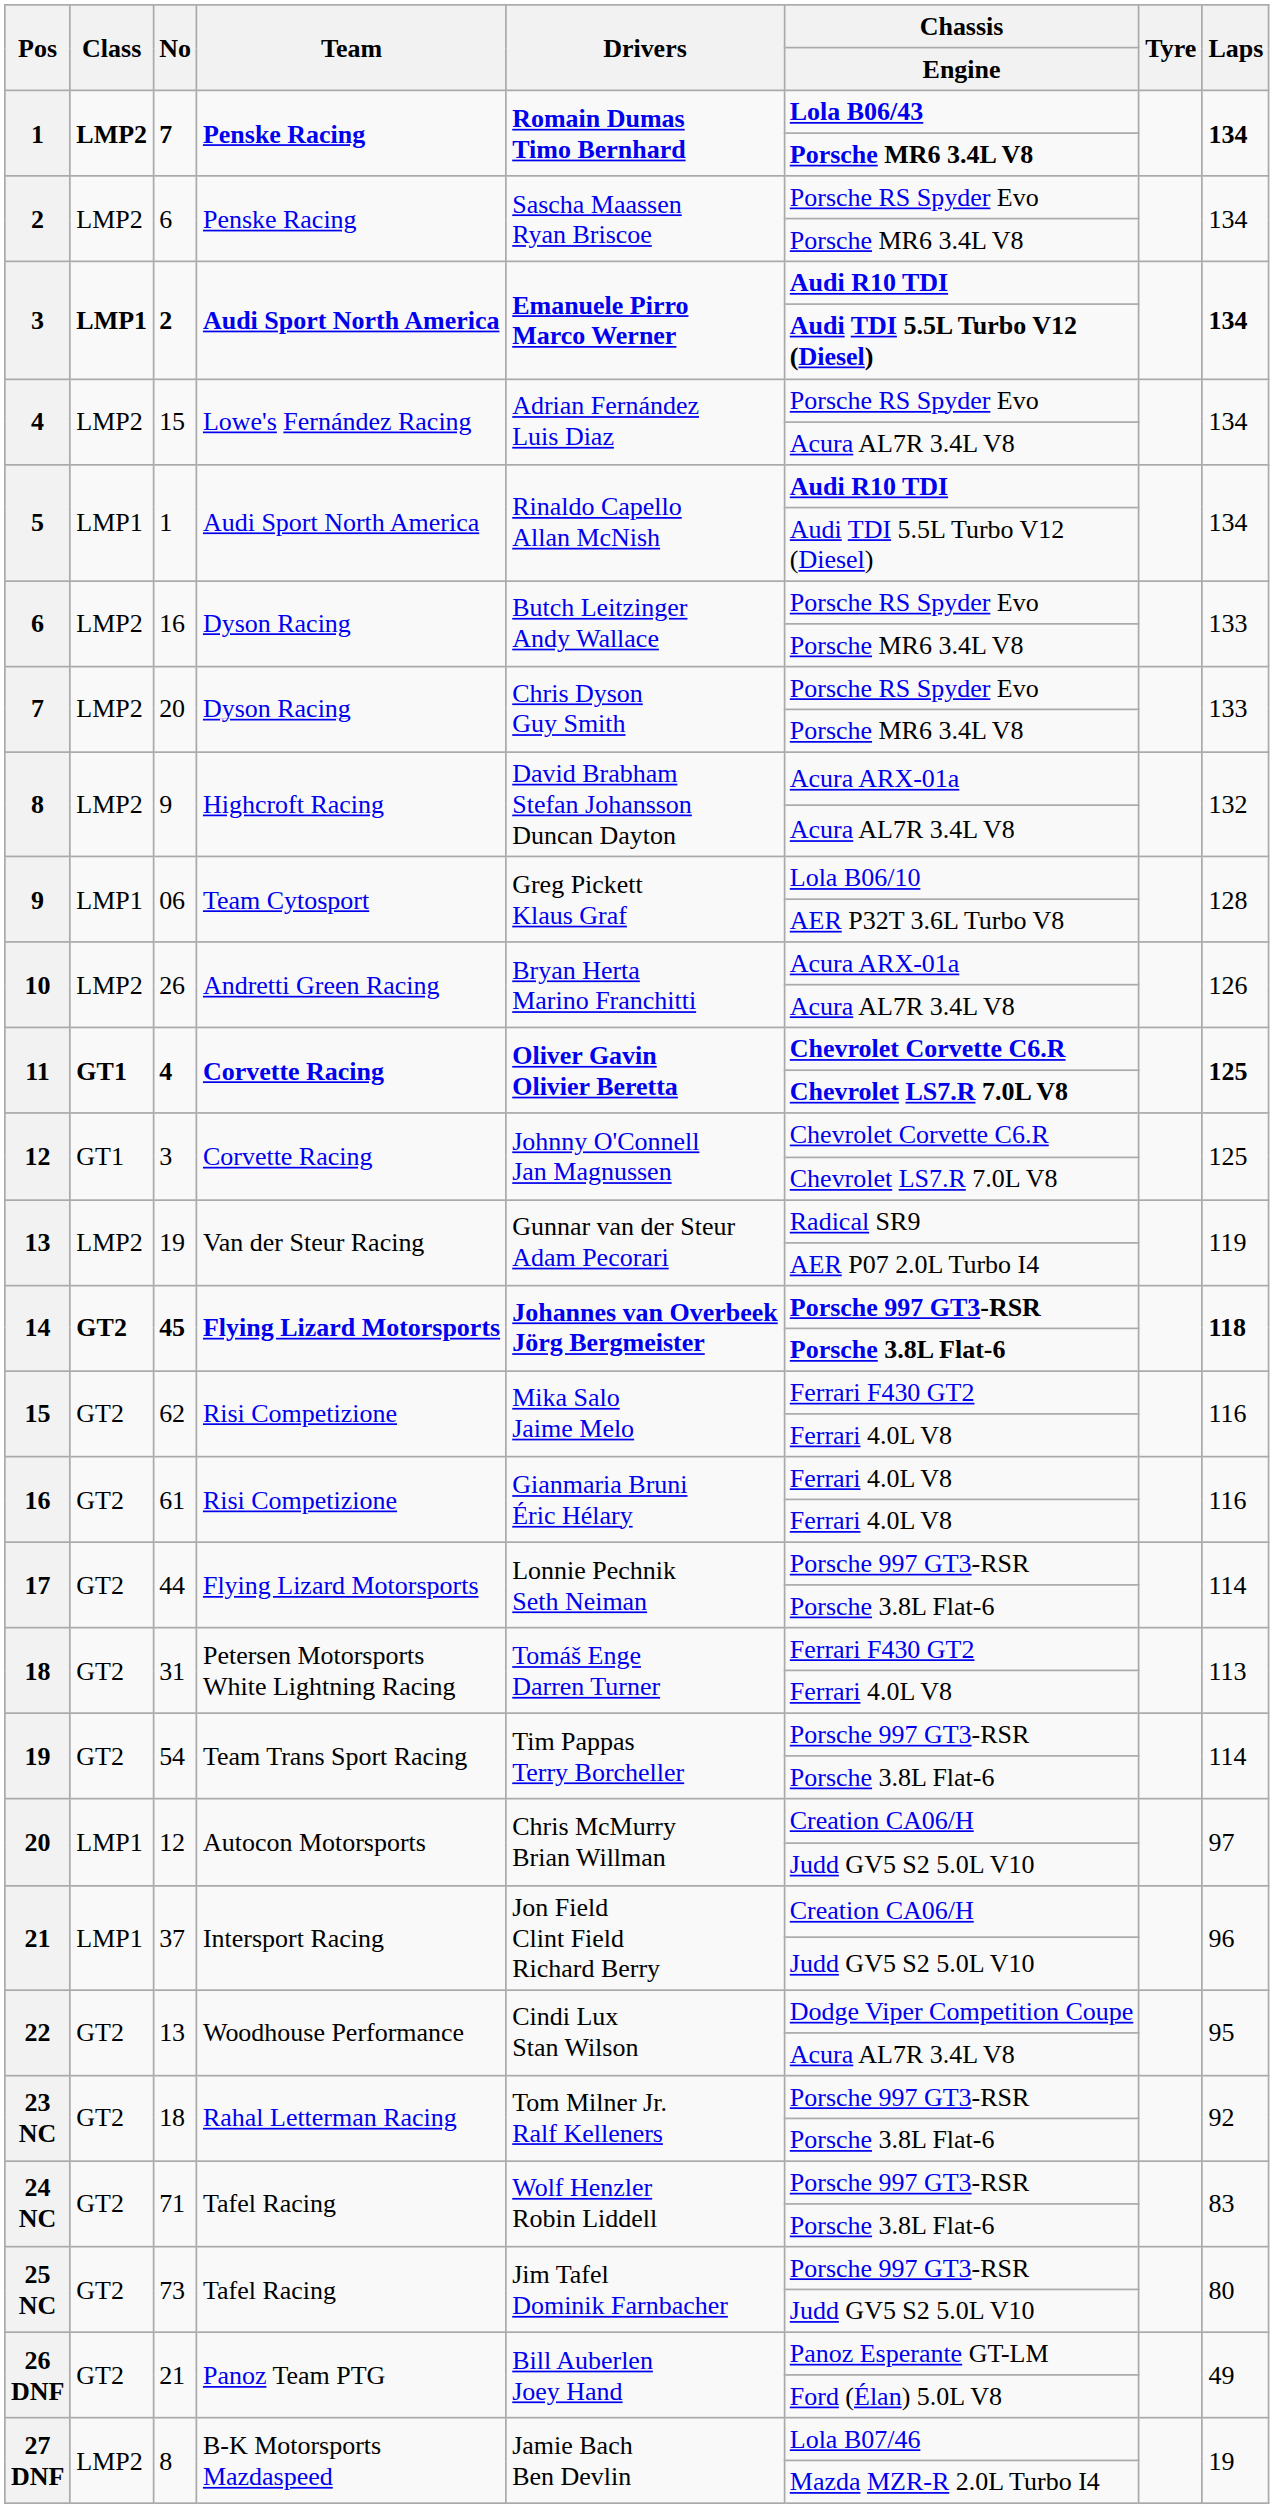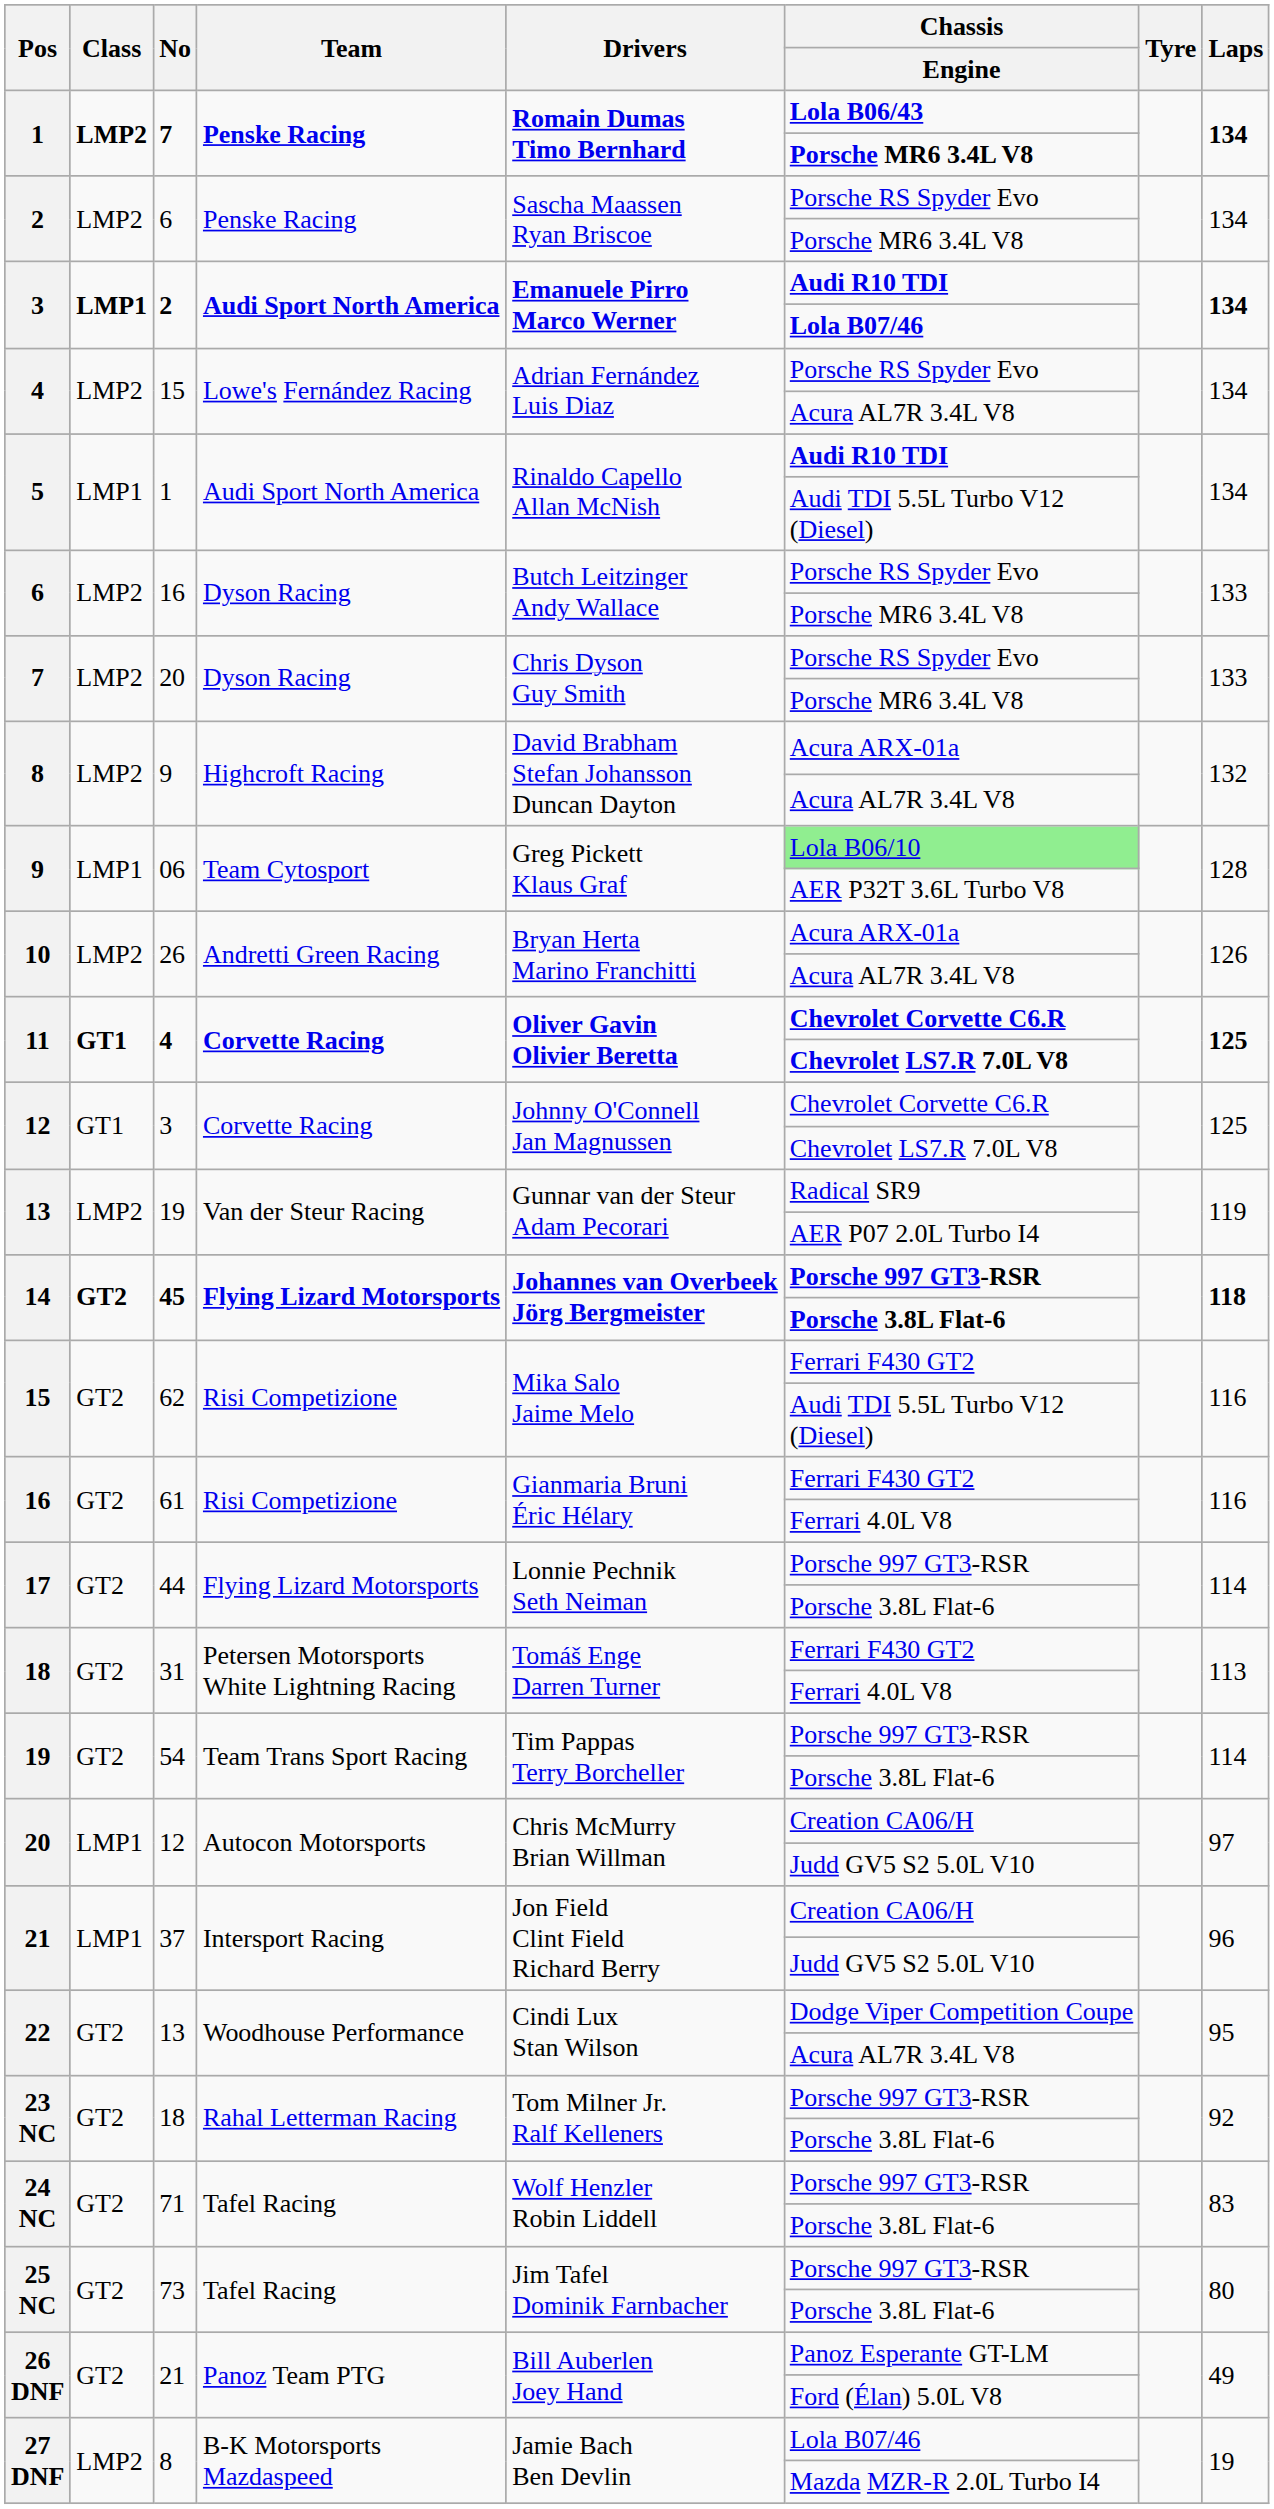(933, 341) Audi TDI 5.5L Turbo V12 (Diesel) -> (857, 326) Lola B07/46
(855, 877) no background -> (855, 847) lightgreen background
(871, 1434) Ferrari 4.0L V8 -> (927, 1419) Audi TDI 5.5L Turbo V12 (Diesel)
(871, 1477) Ferrari 4.0L V8 -> (882, 1477) Ferrari F430 GT2
(912, 2310) Judd GV5 S2 5.0L V10 -> (892, 2310) Porsche 3.8L Flat-6
